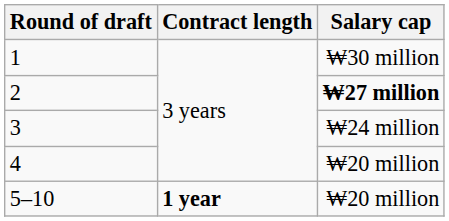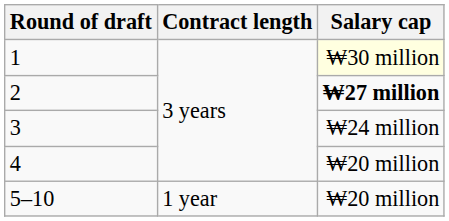(383, 57) no background -> (383, 57) lightyellow background
(192, 198) bold -> (190, 198) normal
